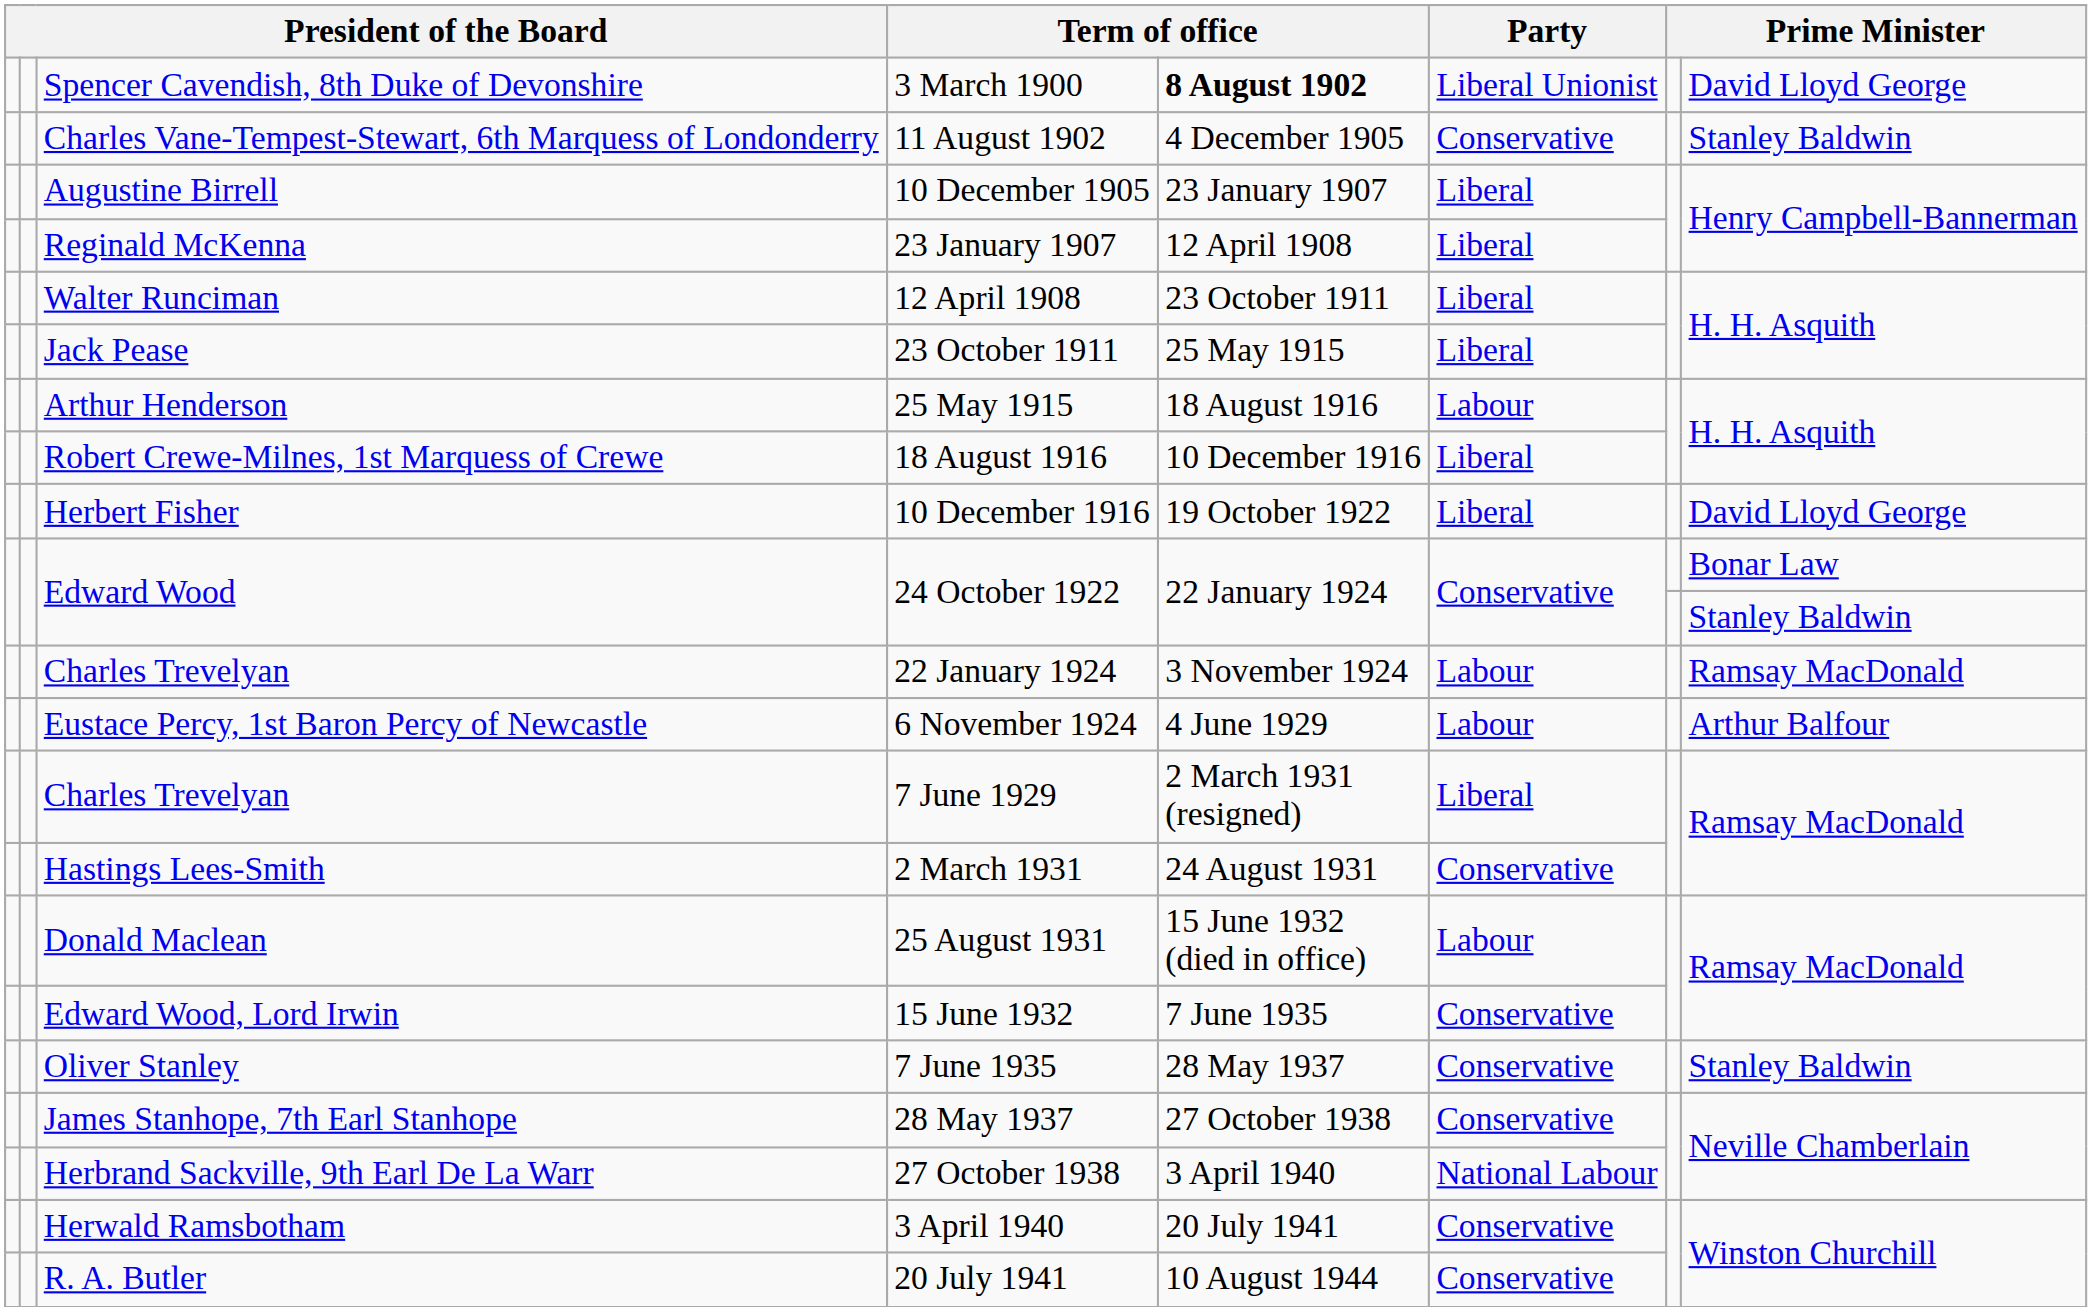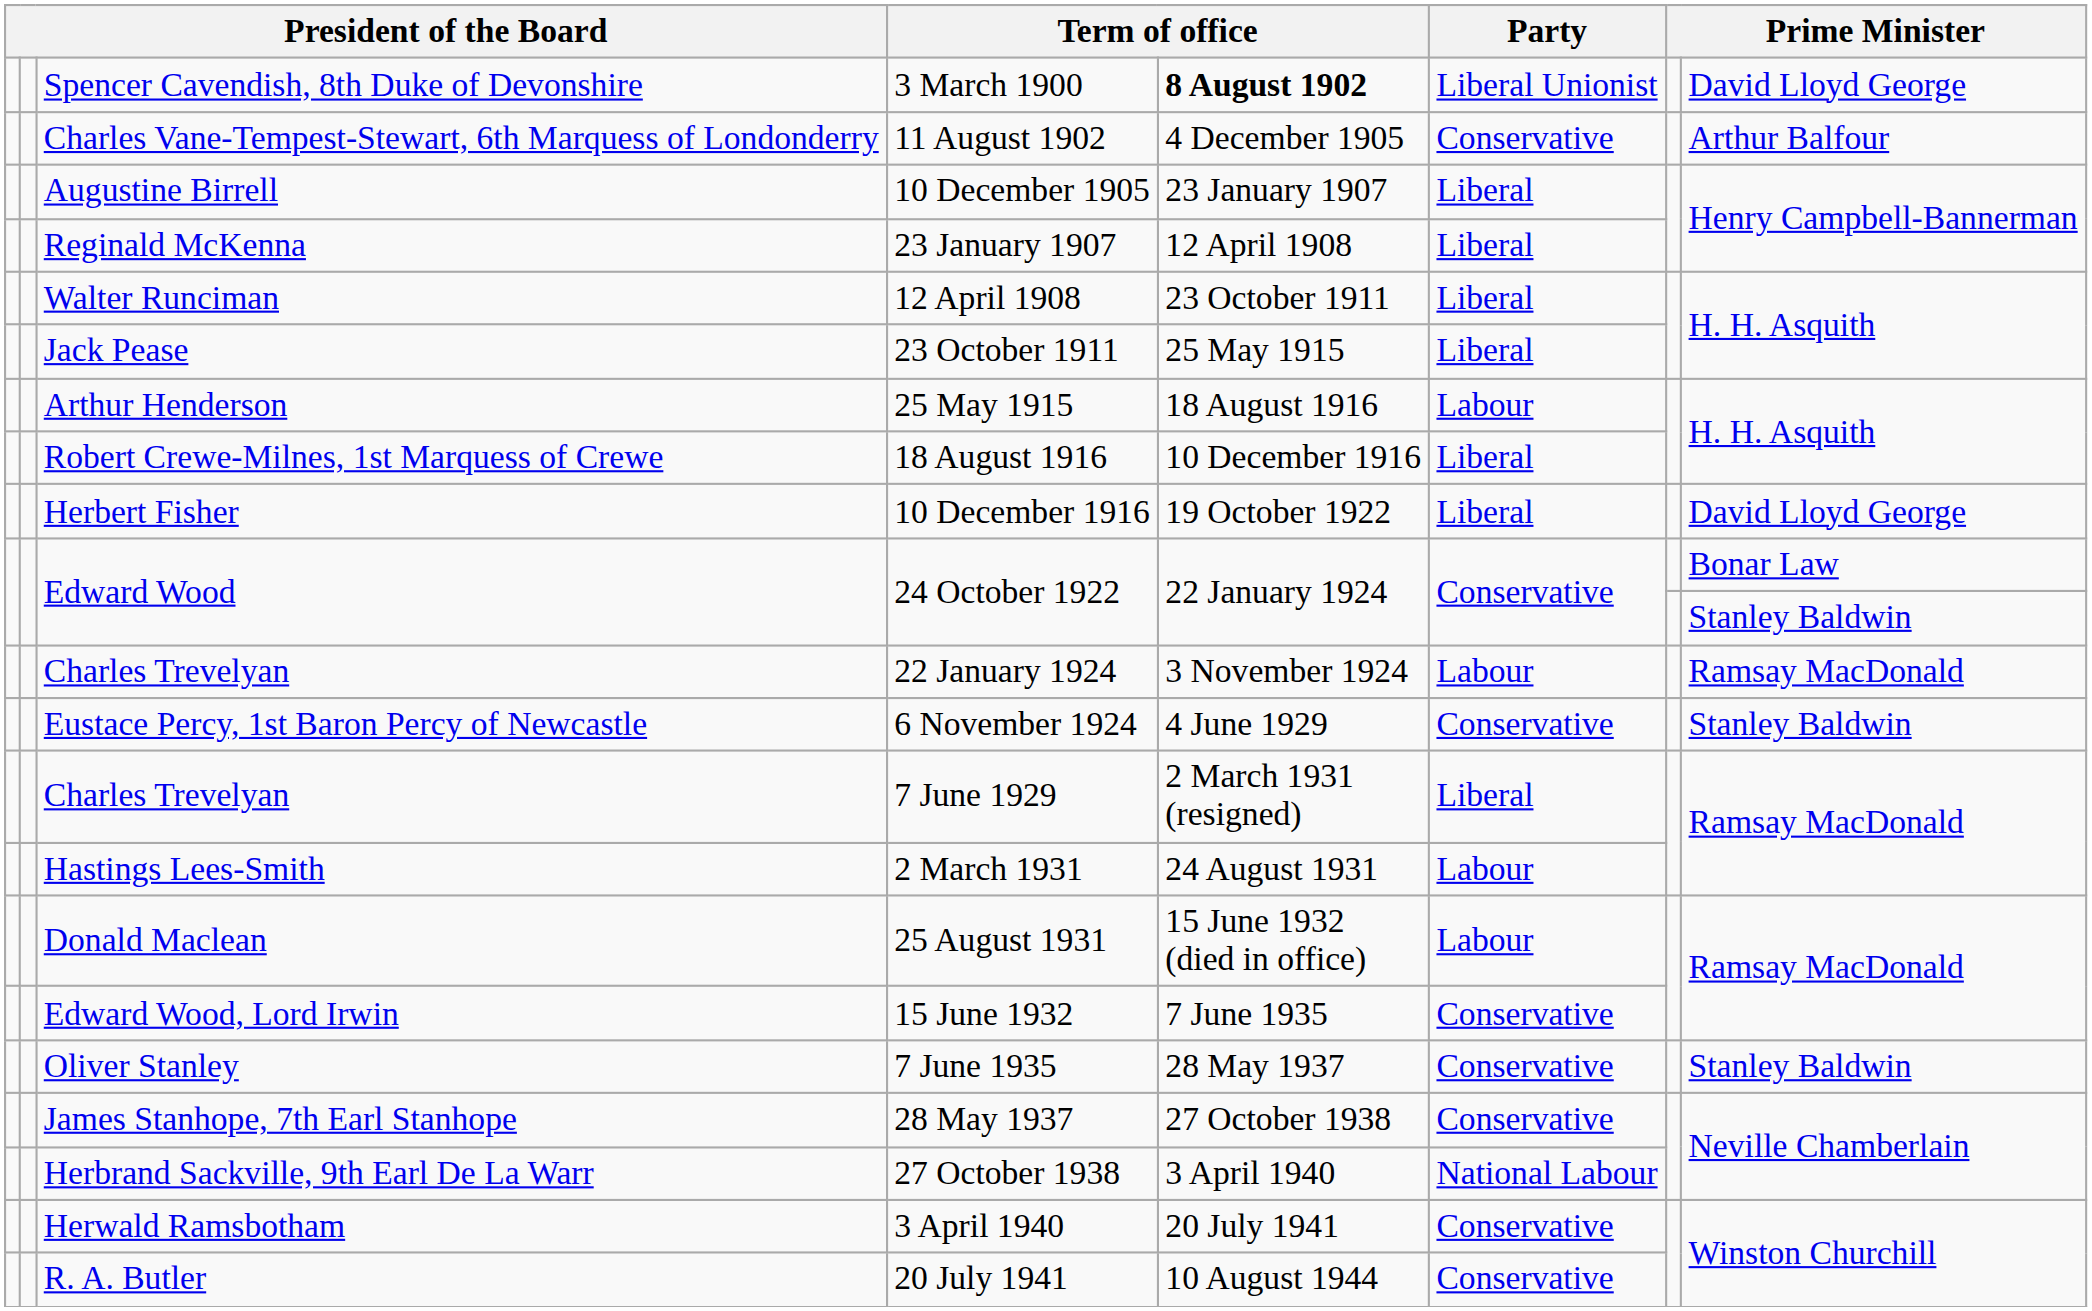(1800, 137) Stanley Baldwin -> (1789, 137) Arthur Balfour
(1485, 723) Labour -> (1525, 723) Conservative
(1789, 723) Arthur Balfour -> (1800, 723) Stanley Baldwin
(1525, 868) Conservative -> (1485, 868) Labour
